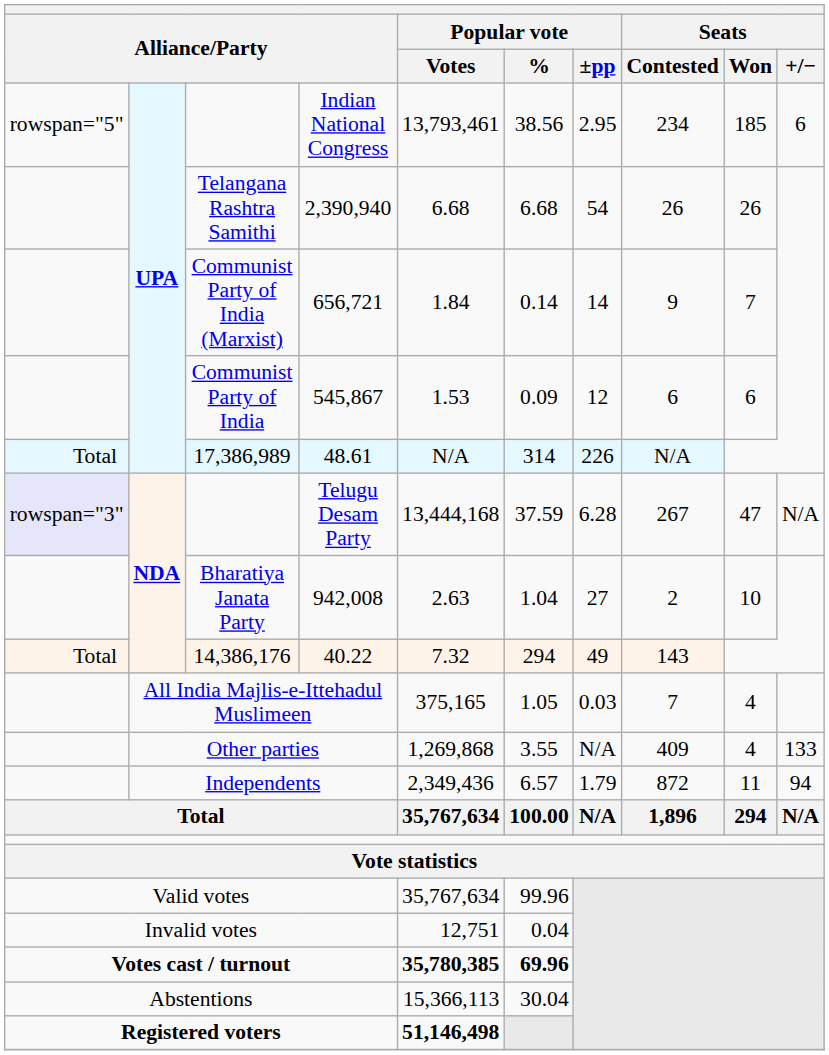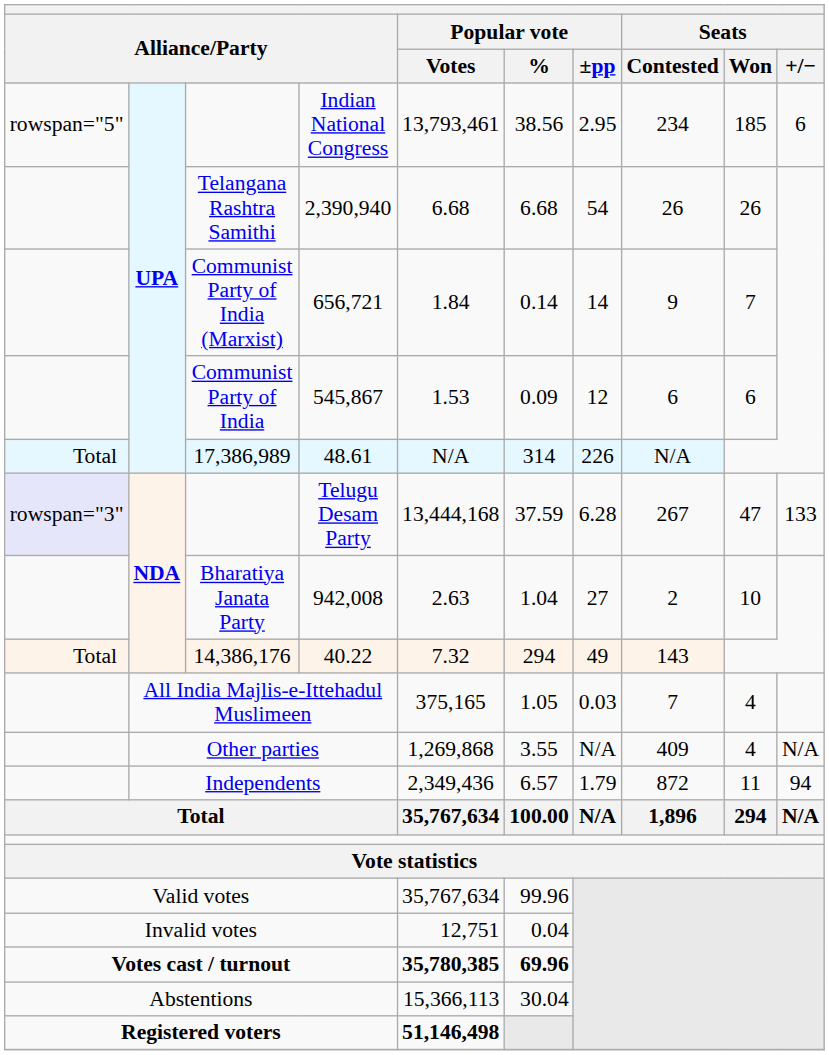(801, 514) N/A -> (801, 514) 133
(801, 748) 133 -> (801, 748) N/A
